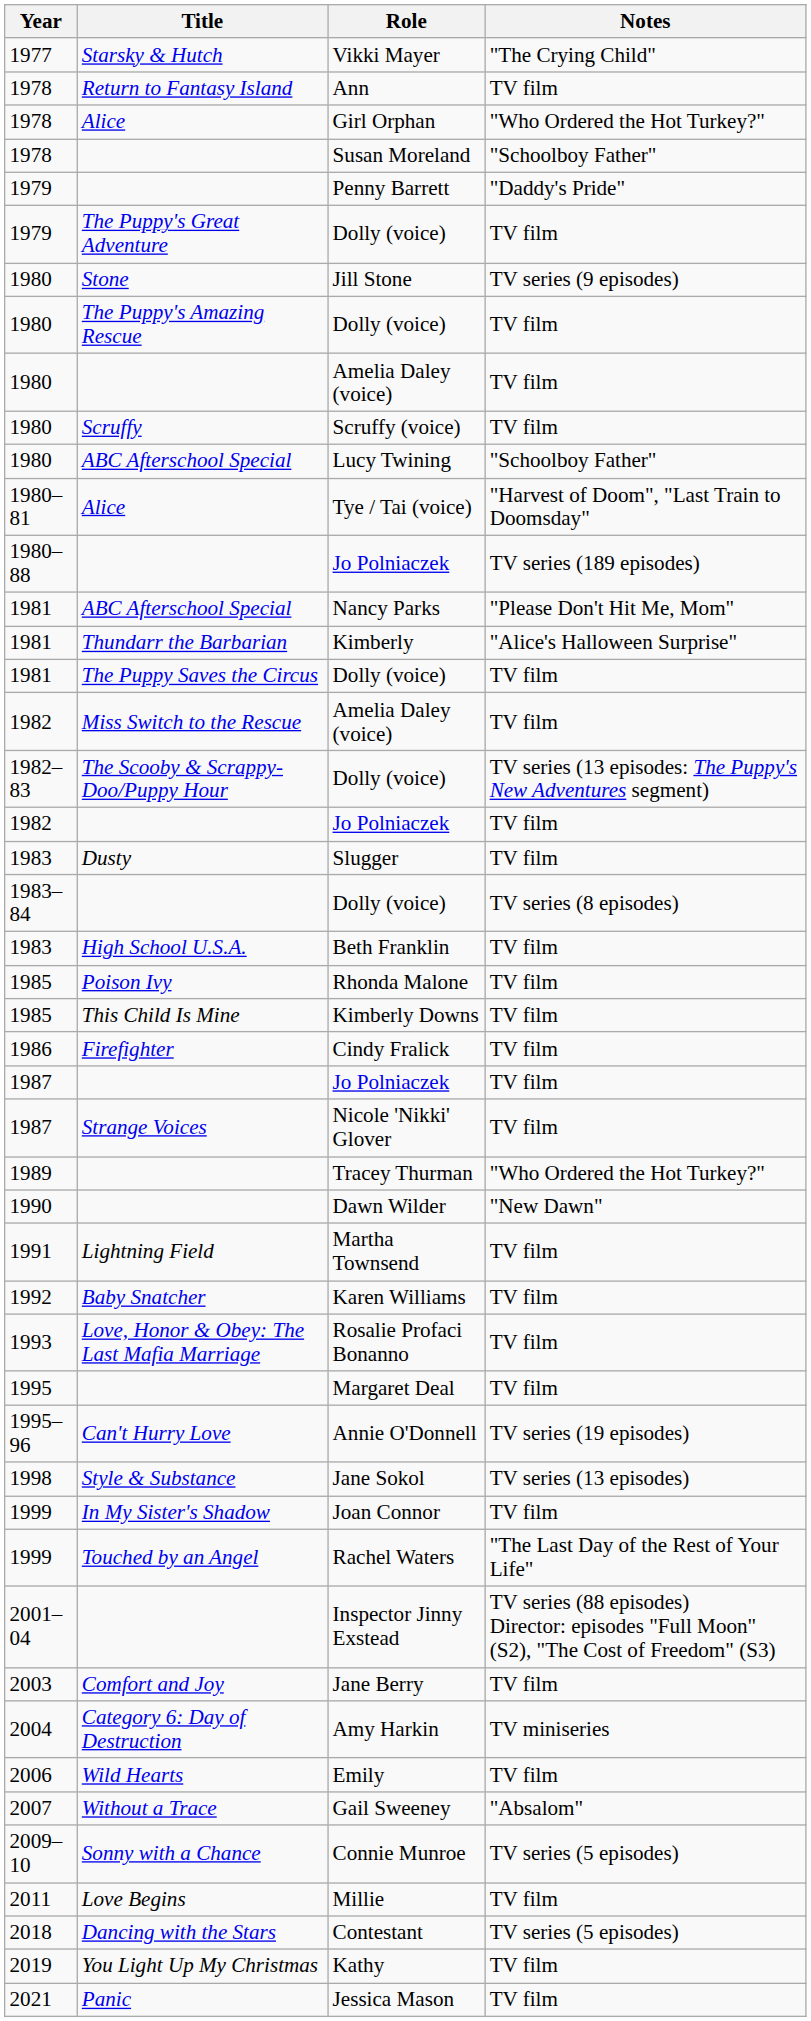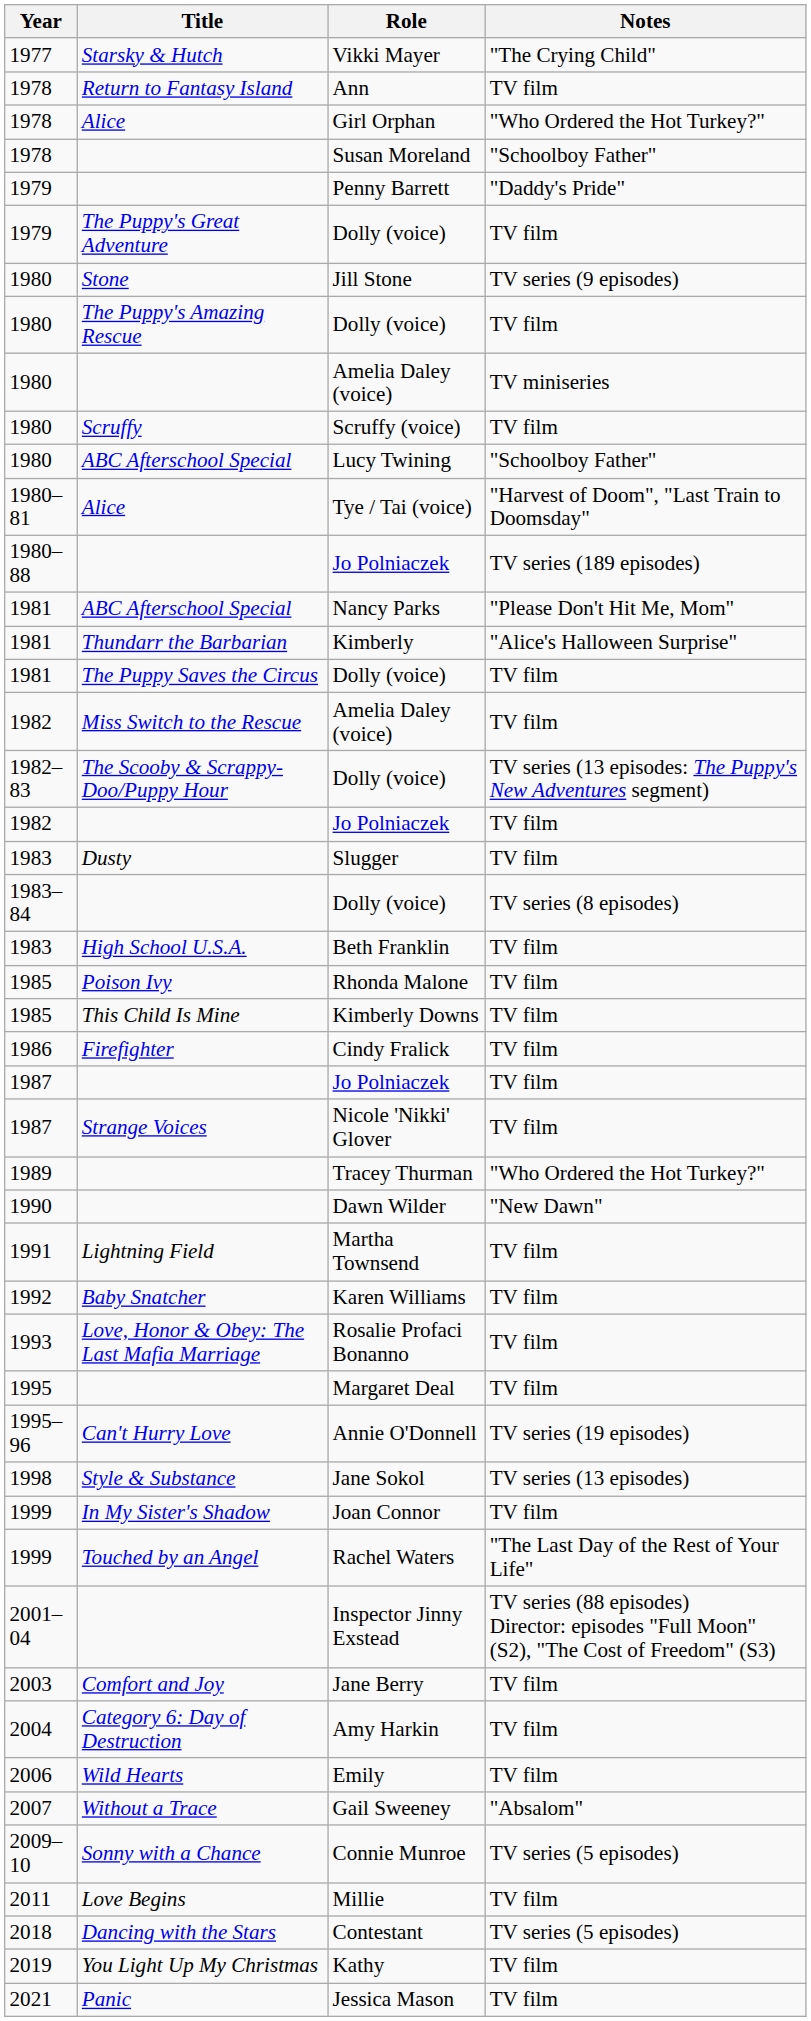(524, 382) TV film -> (550, 382) TV miniseries
(550, 1729) TV miniseries -> (524, 1729) TV film
